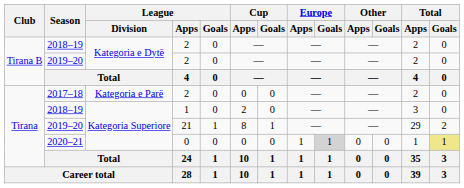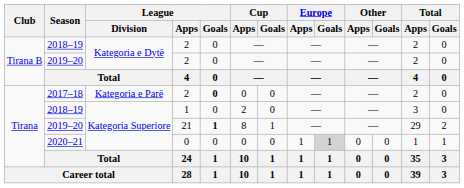(215, 93) normal -> (215, 93) bold
(215, 126) normal -> (215, 126) bold
(444, 142) khaki background -> (444, 142) no background
